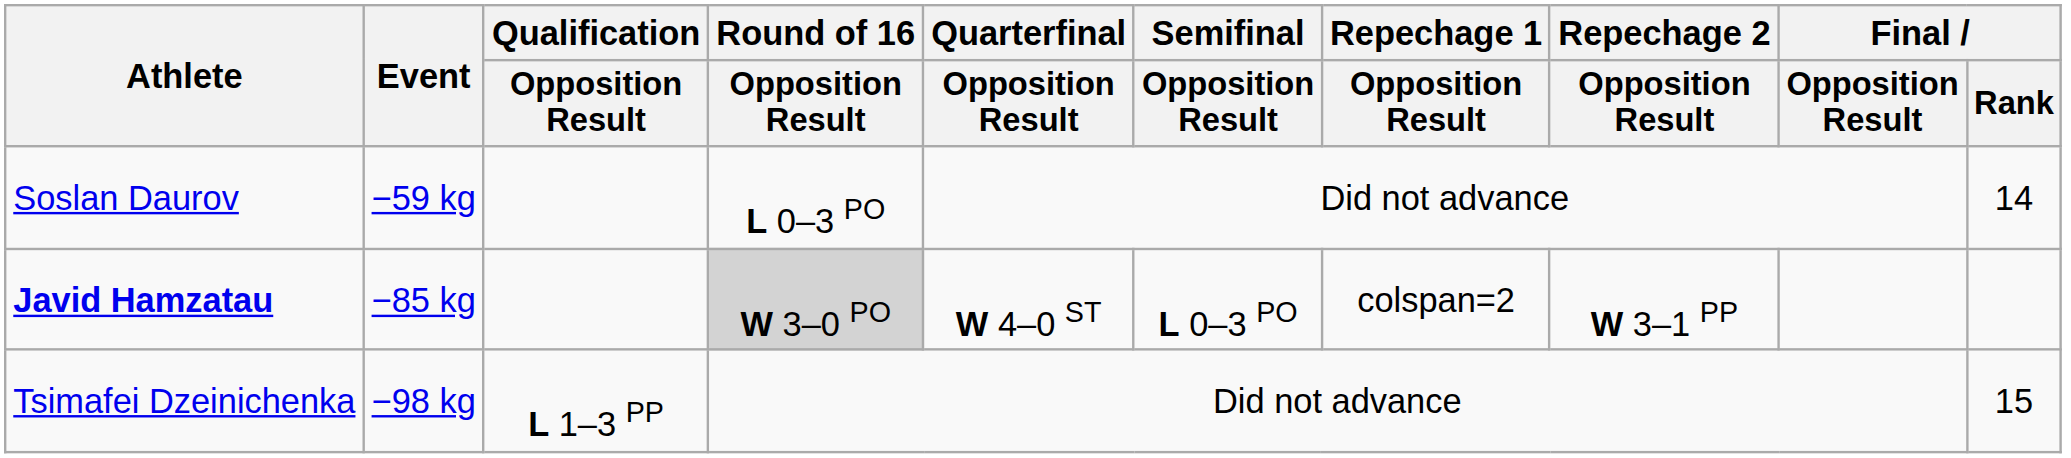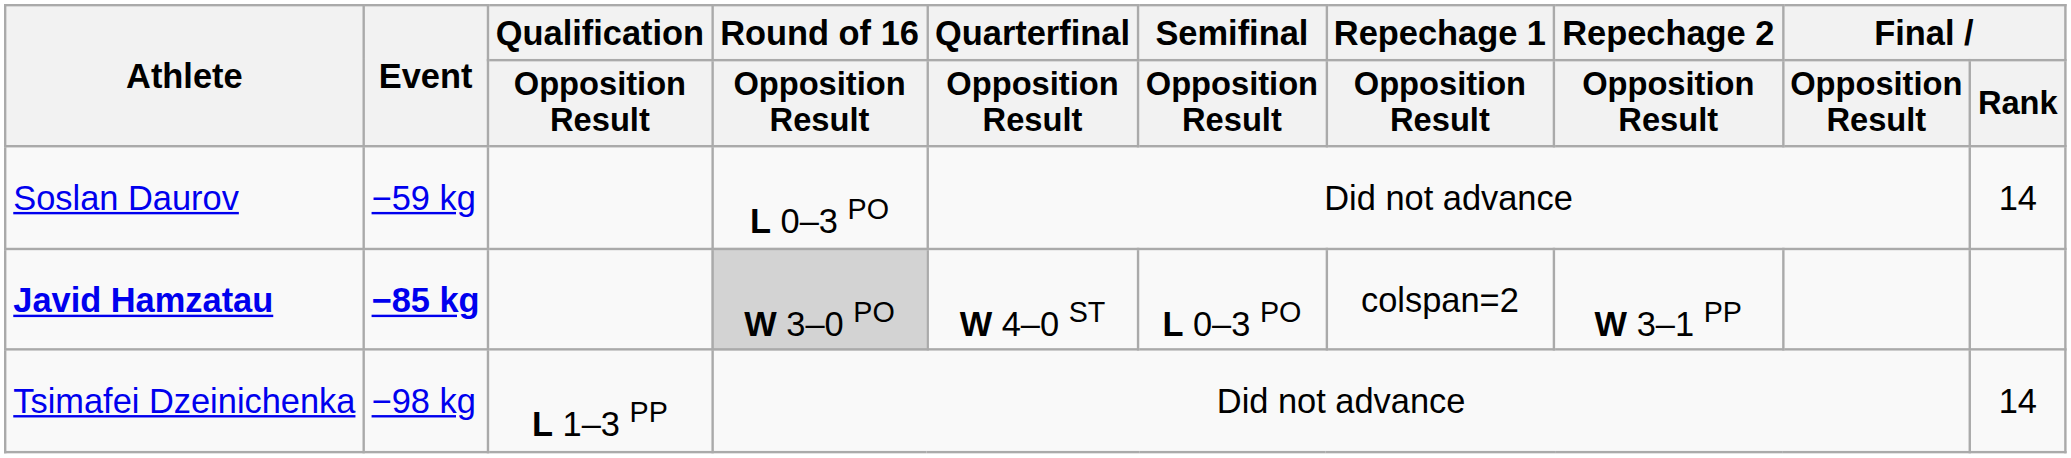(424, 300) normal -> (426, 300) bold
(2014, 401) 15 -> (2018, 401) 14
